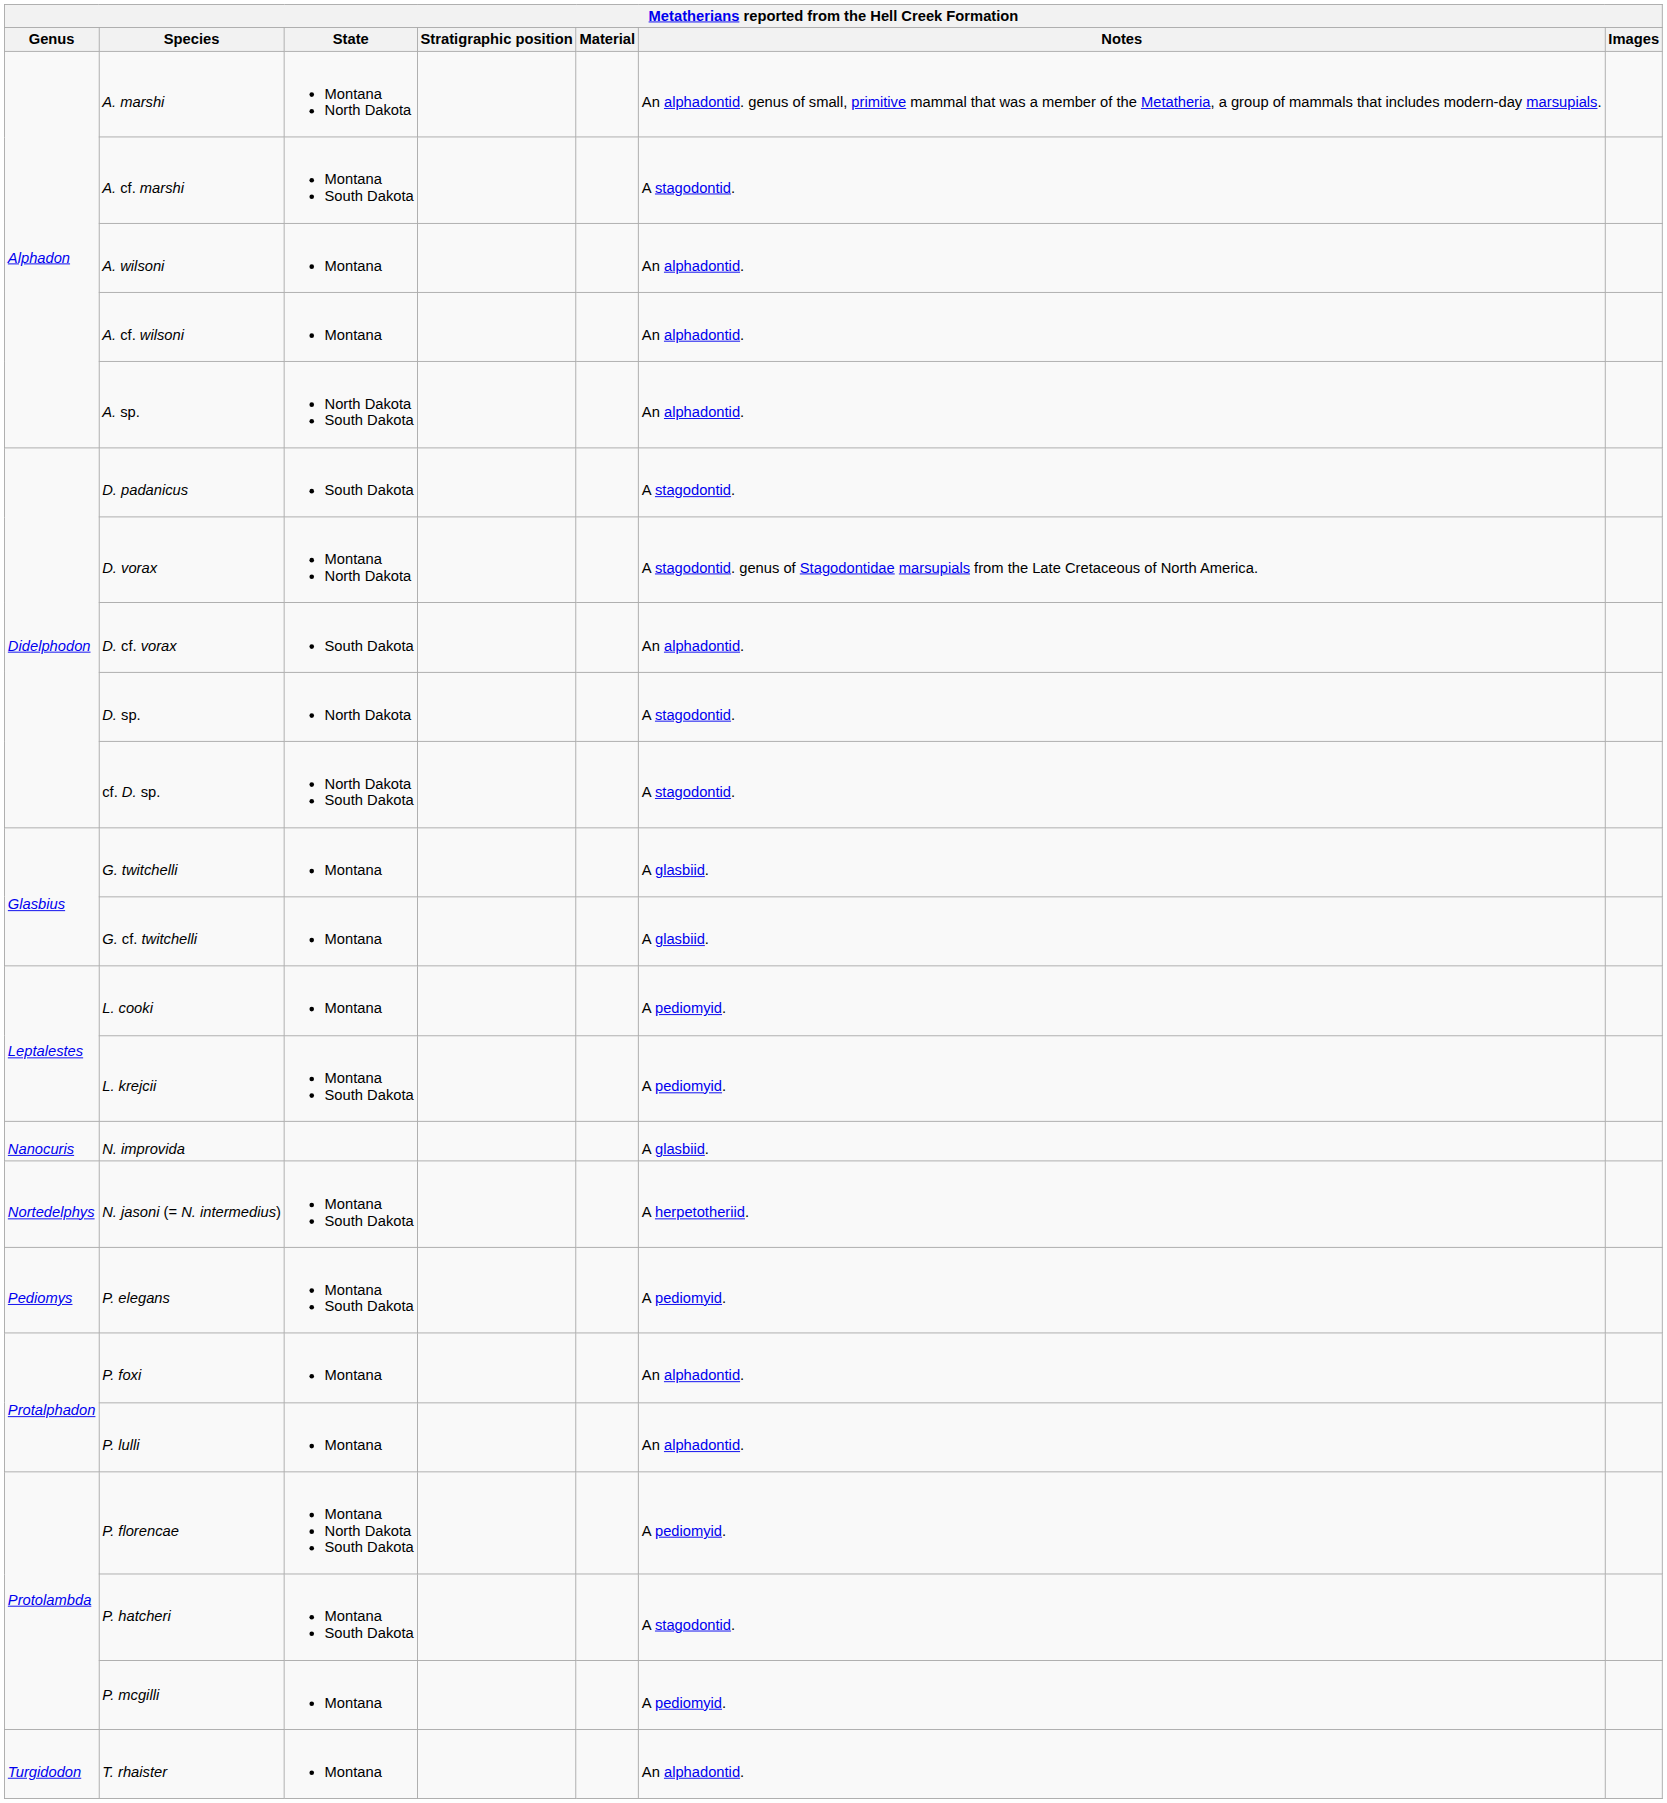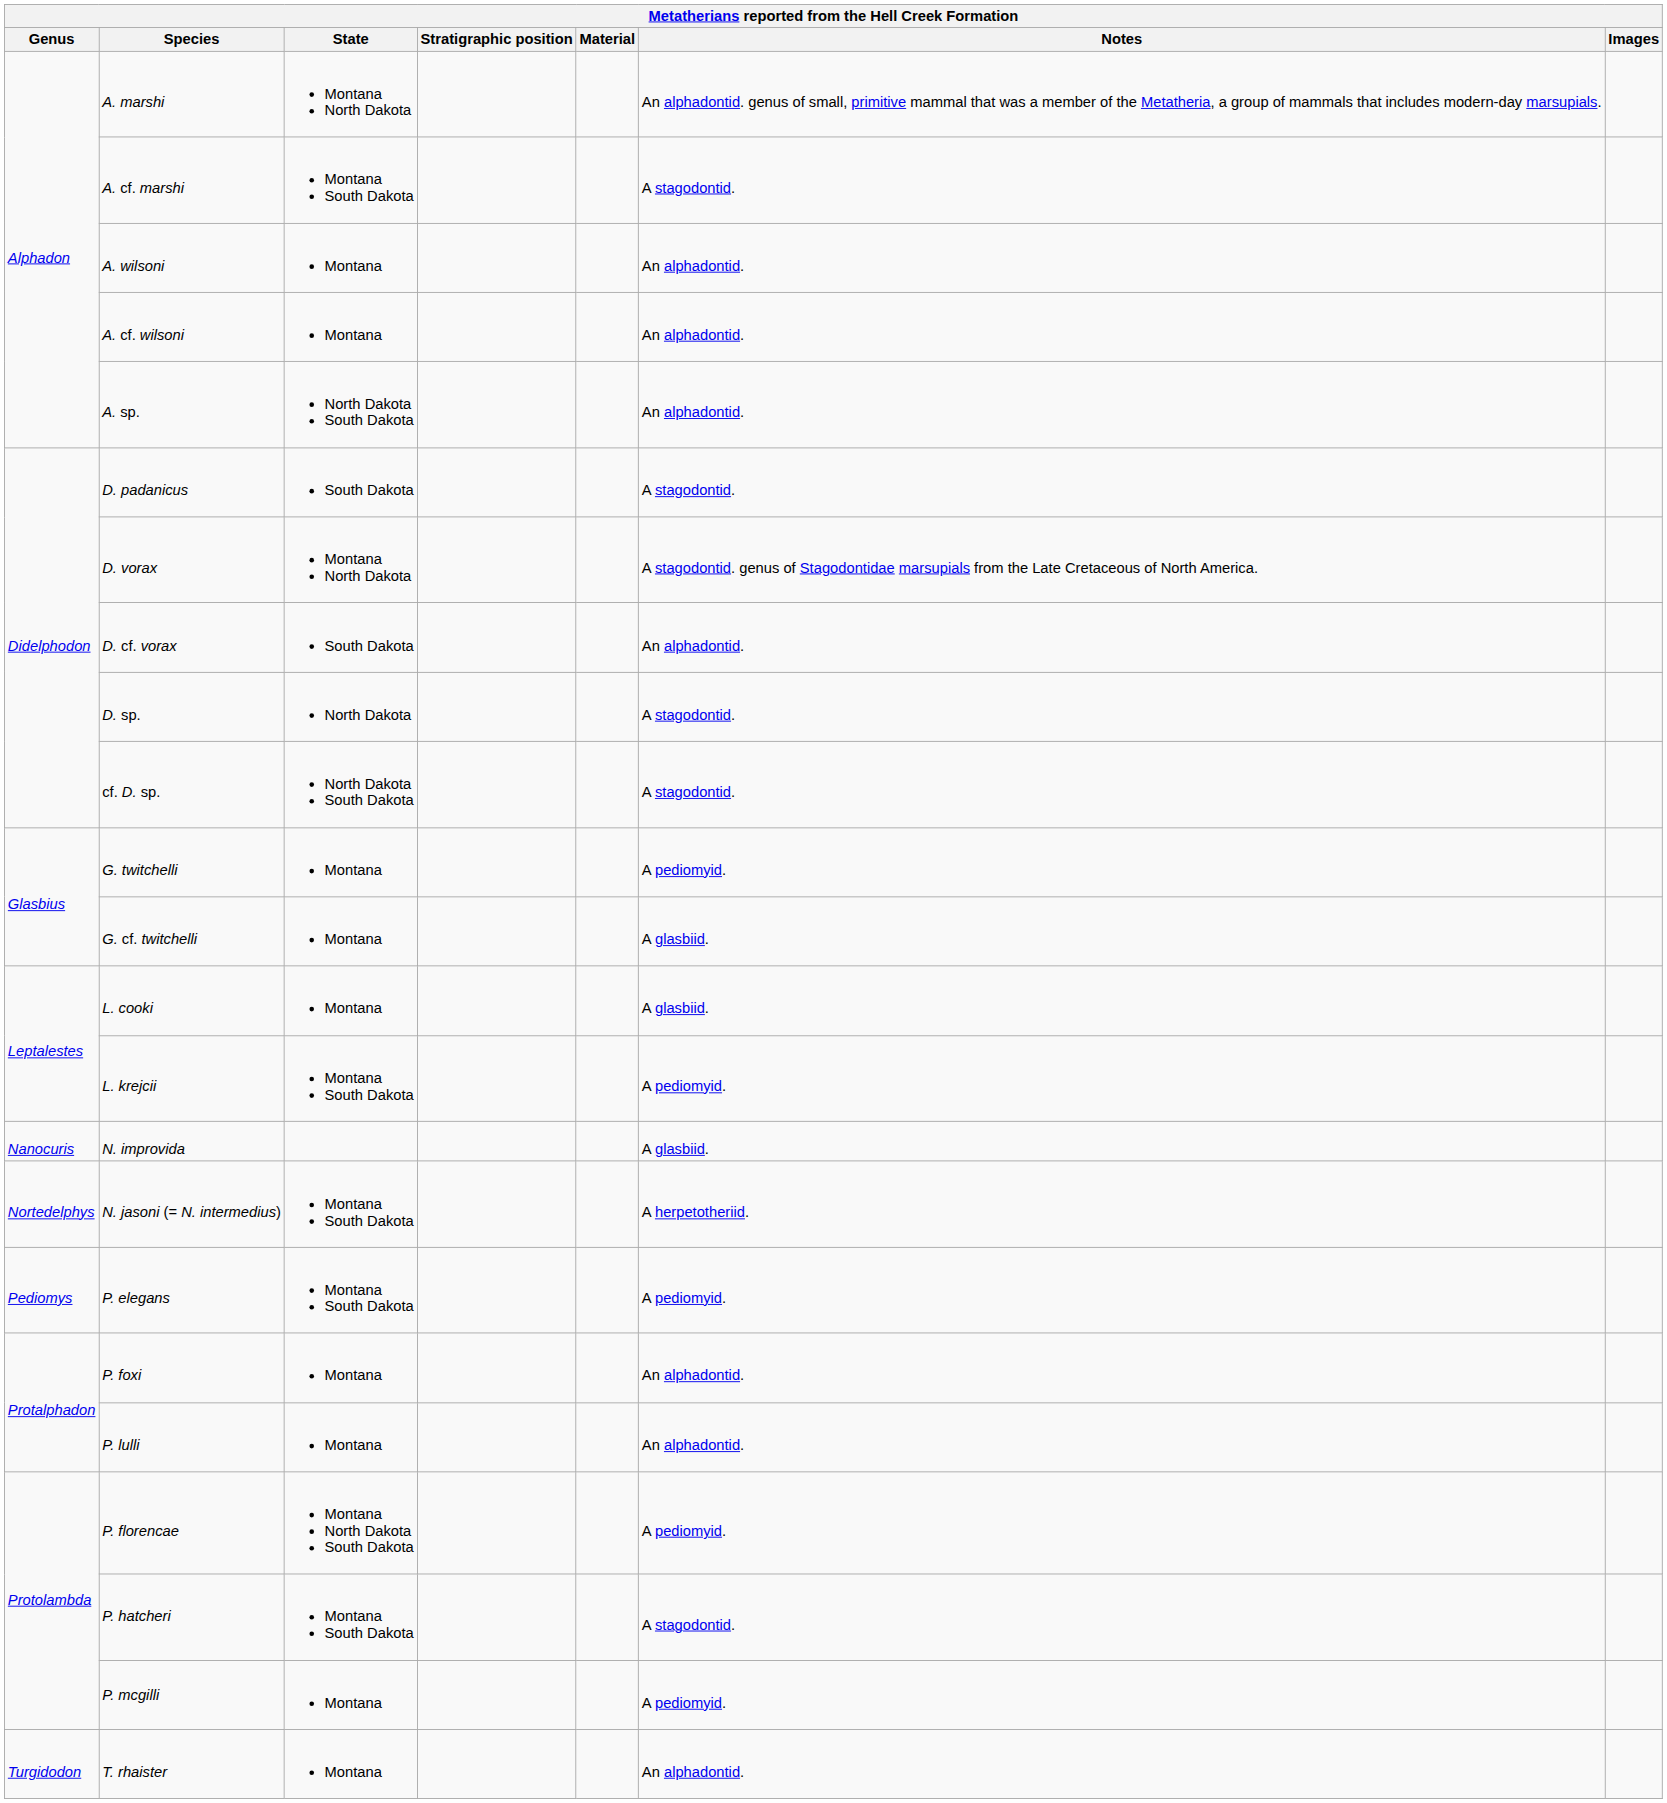(675, 870) A glasbiid. -> (684, 870) A pediomyid.
(684, 1009) A pediomyid. -> (675, 1009) A glasbiid.
